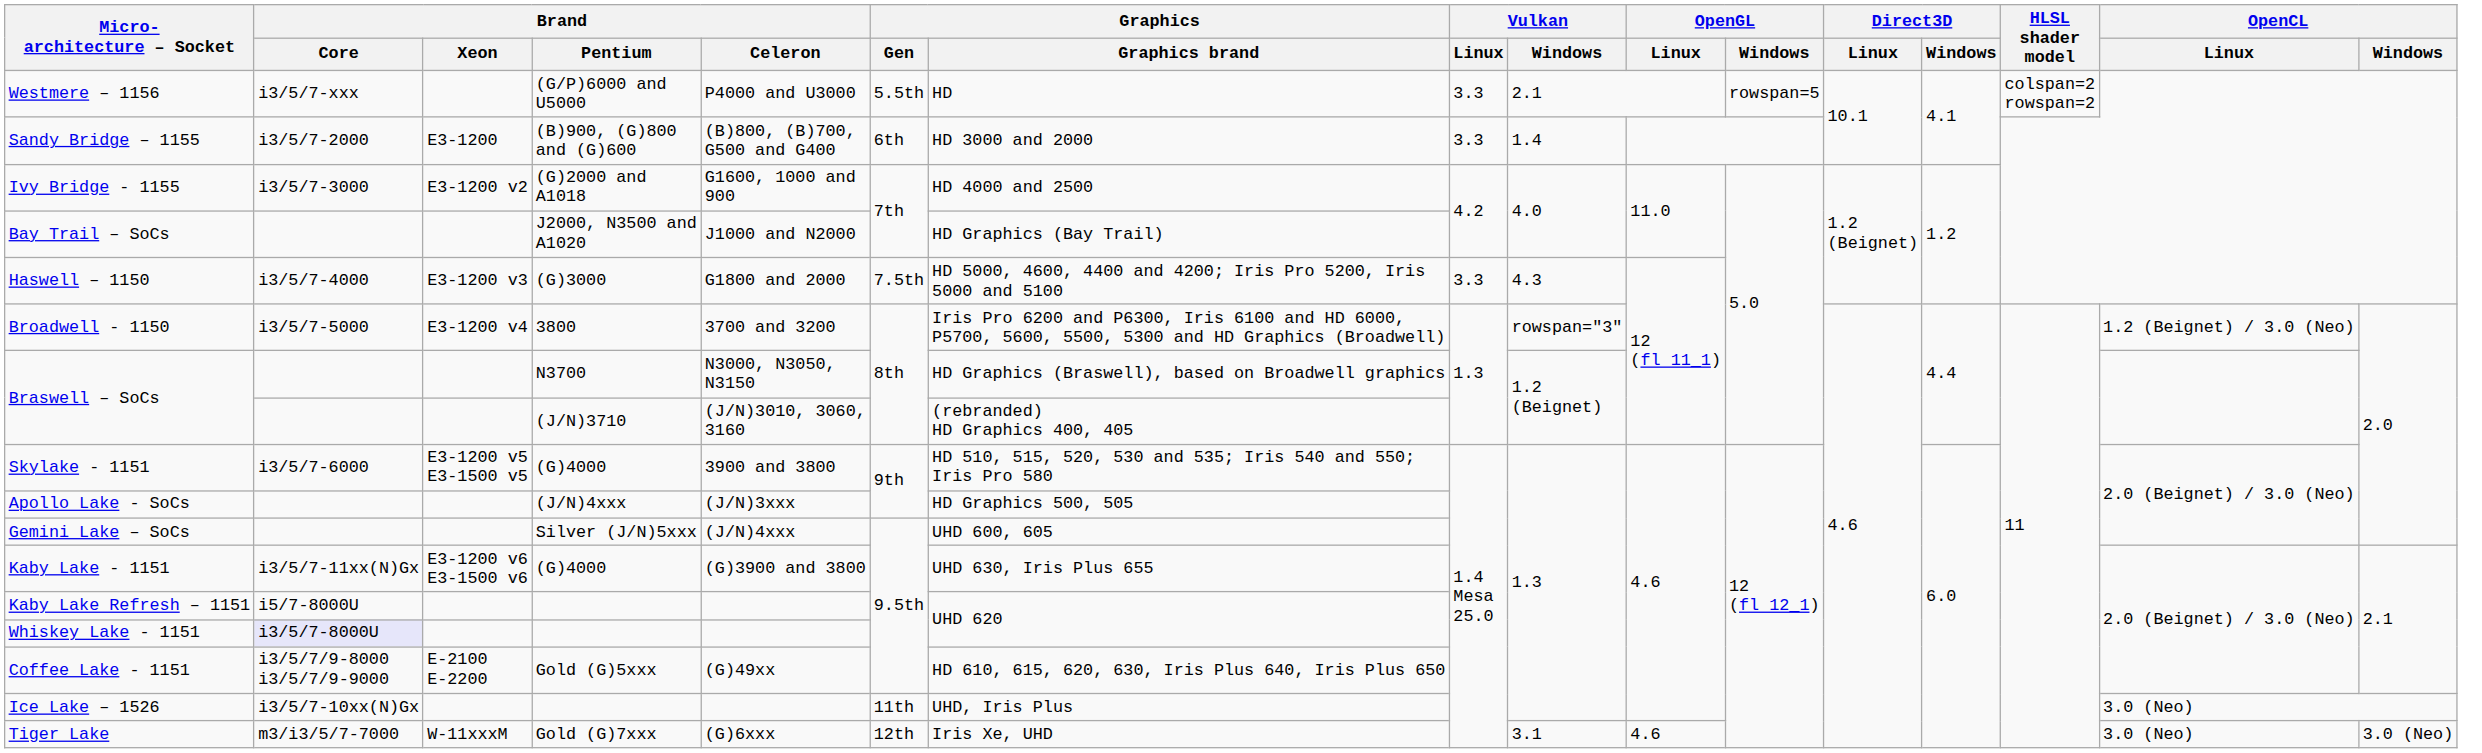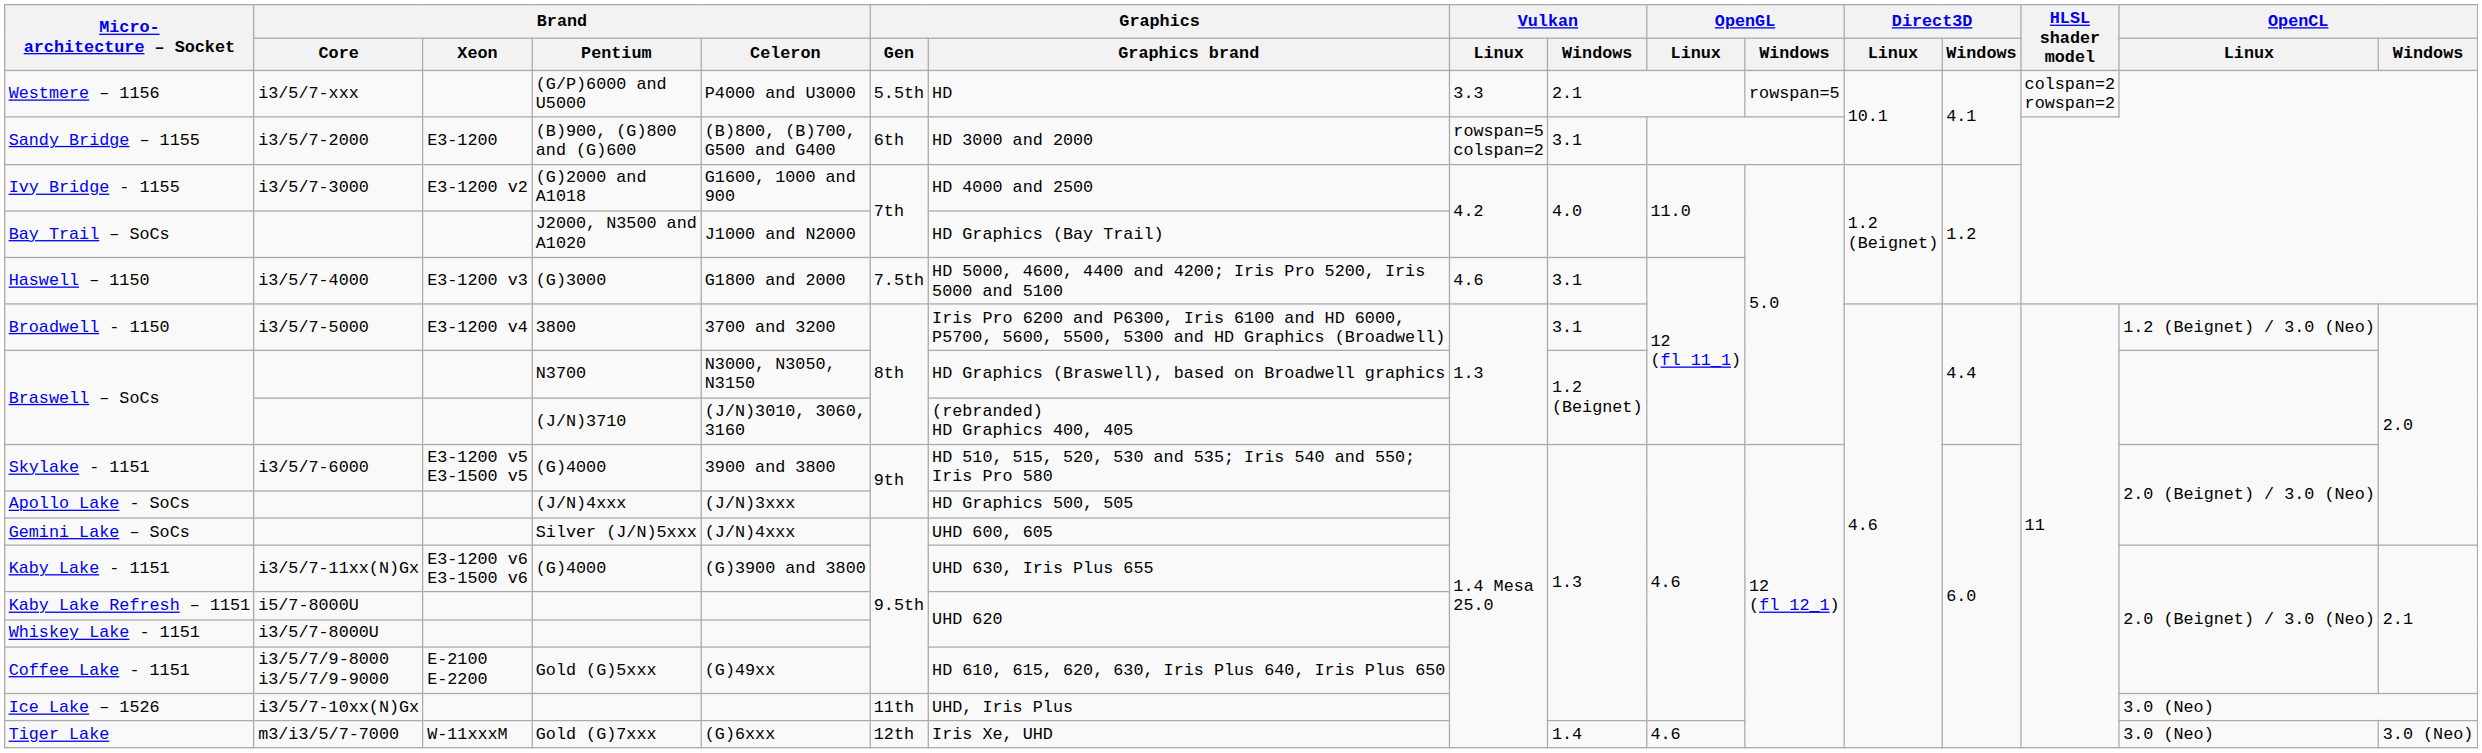(1468, 141) 3.3 -> (1499, 141) rowspan=5 colspan=2
(1527, 141) 1.4 -> (1567, 141) 3.1
(1468, 281) 3.3 -> (1468, 281) 4.6
(1527, 281) 4.3 -> (1567, 281) 3.1
(1567, 327) rowspan="3" -> (1567, 327) 3.1
(319, 633) lavender background -> (319, 633) no background
(1527, 735) 3.1 -> (1567, 735) 1.4
